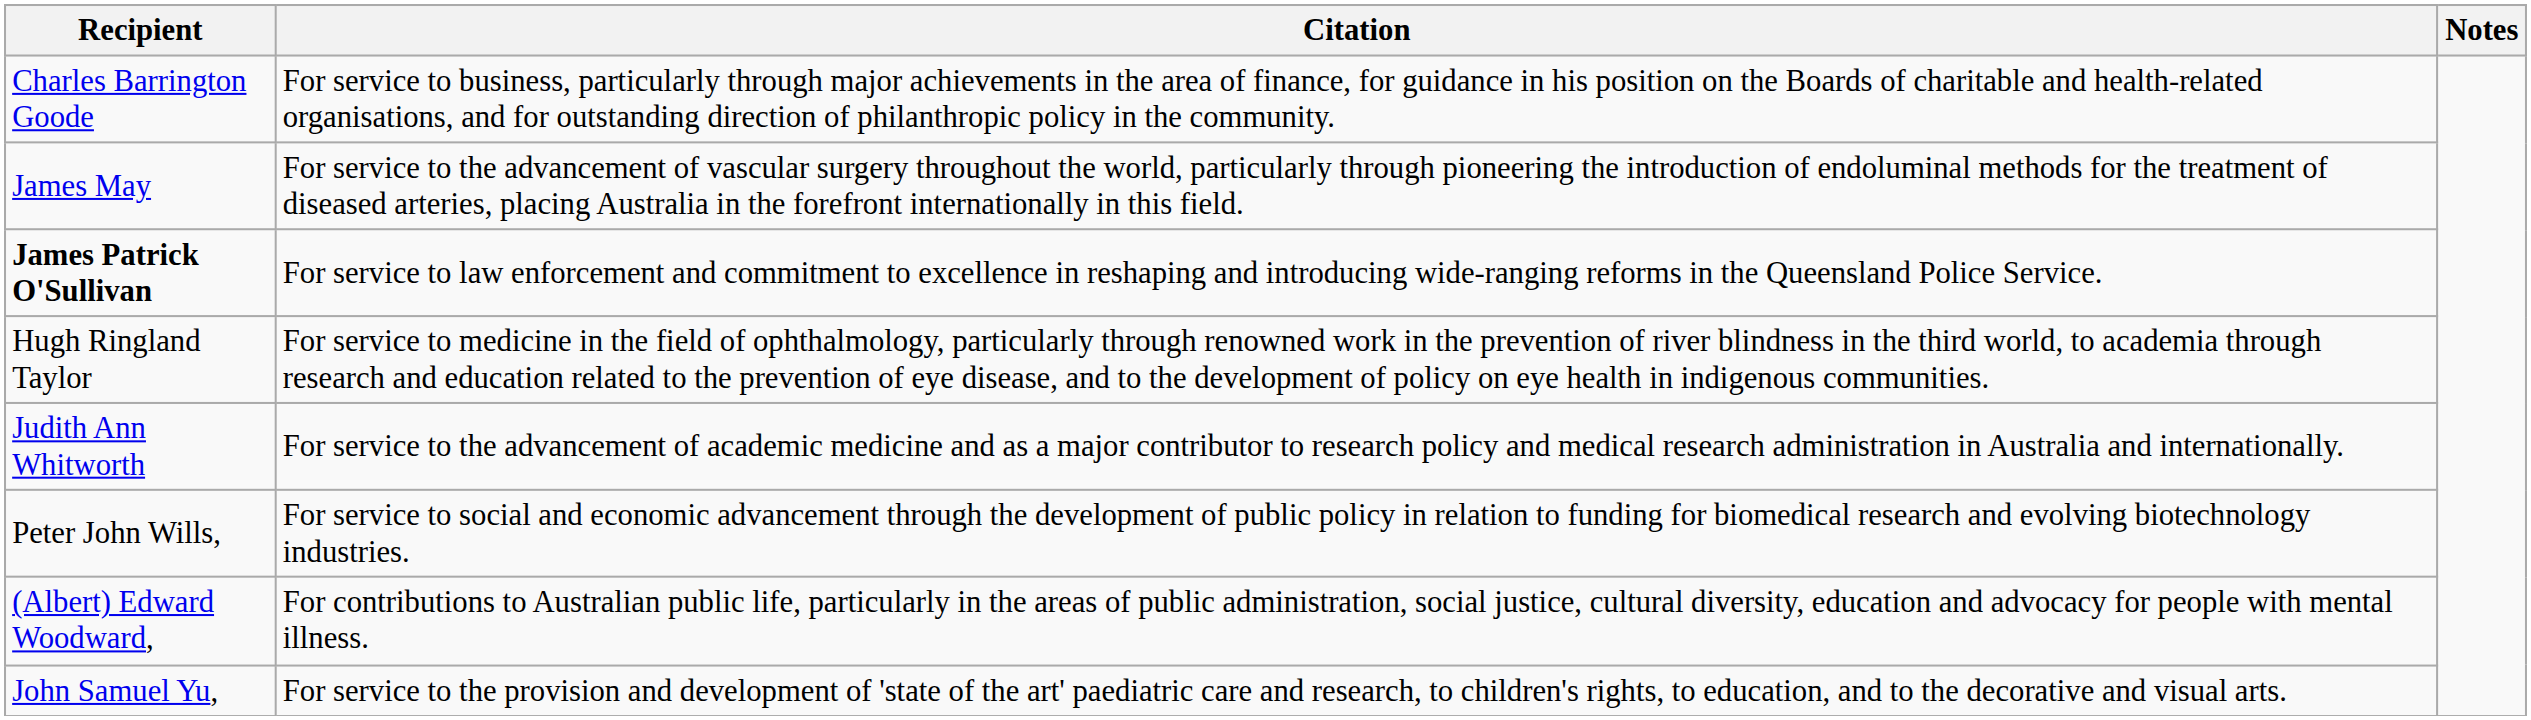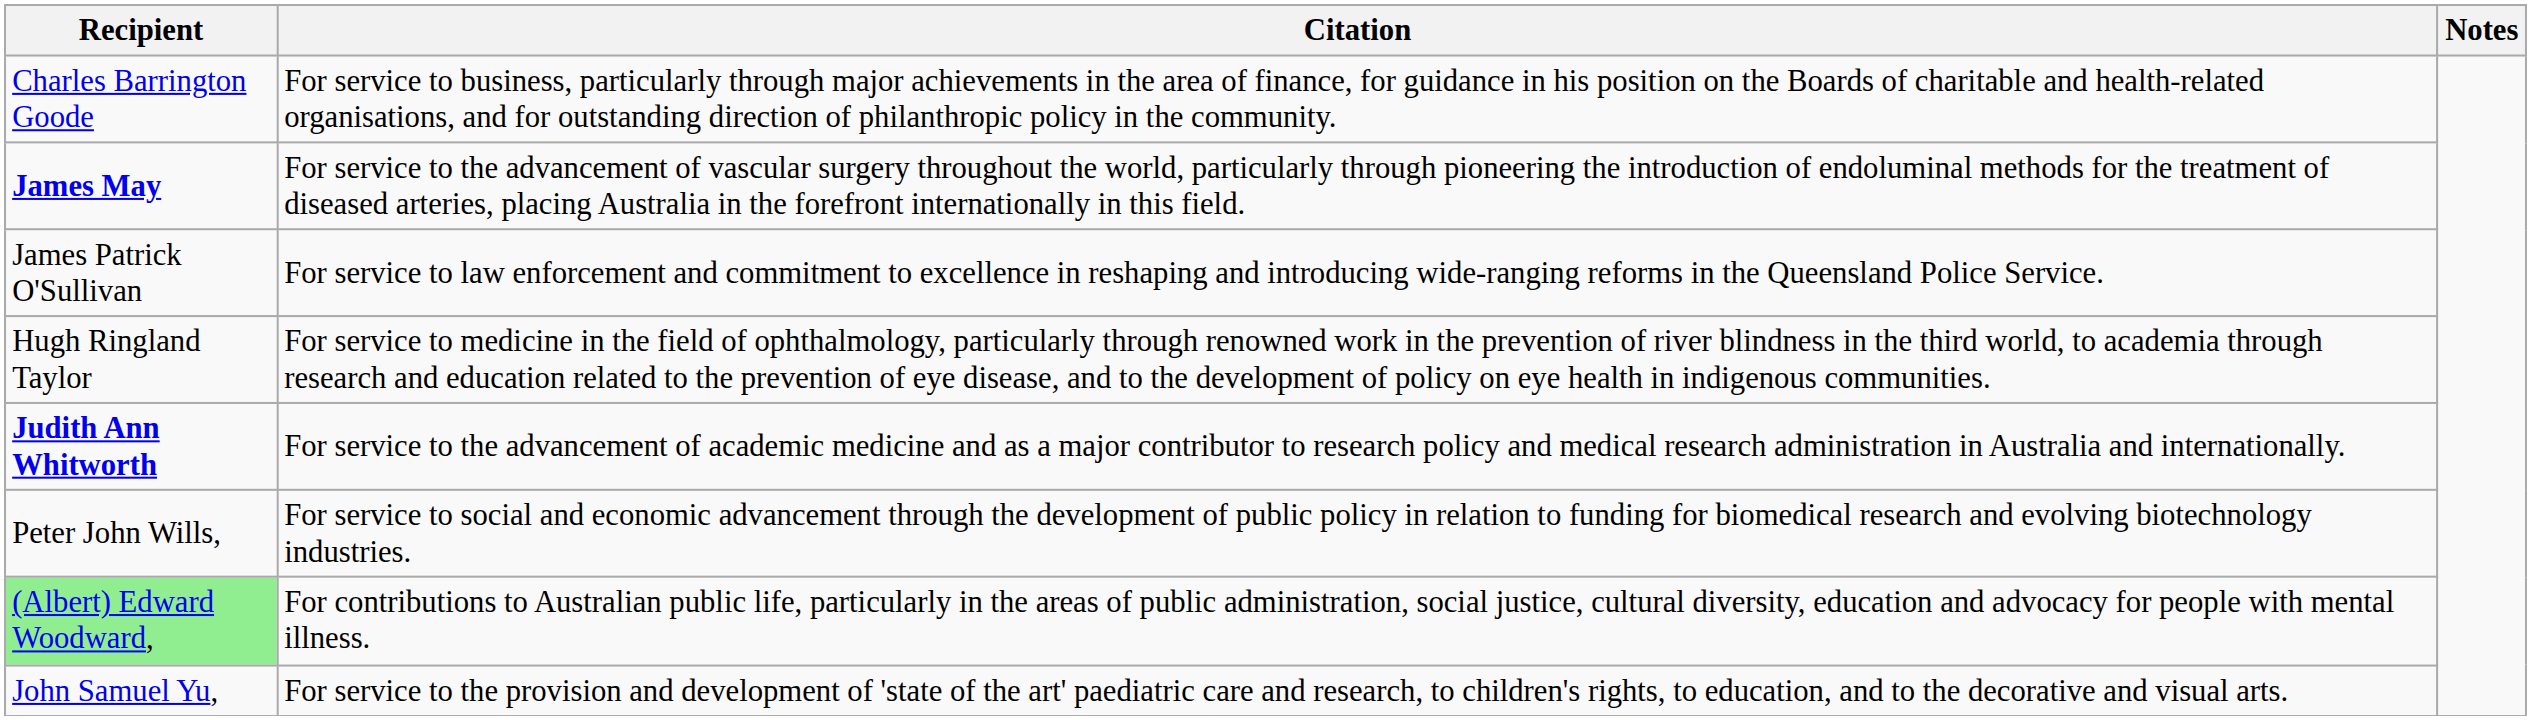(82, 185) normal -> (87, 185) bold
(105, 272) bold -> (97, 272) normal
(79, 446) normal -> (86, 446) bold
(113, 620) no background -> (113, 620) lightgreen background
